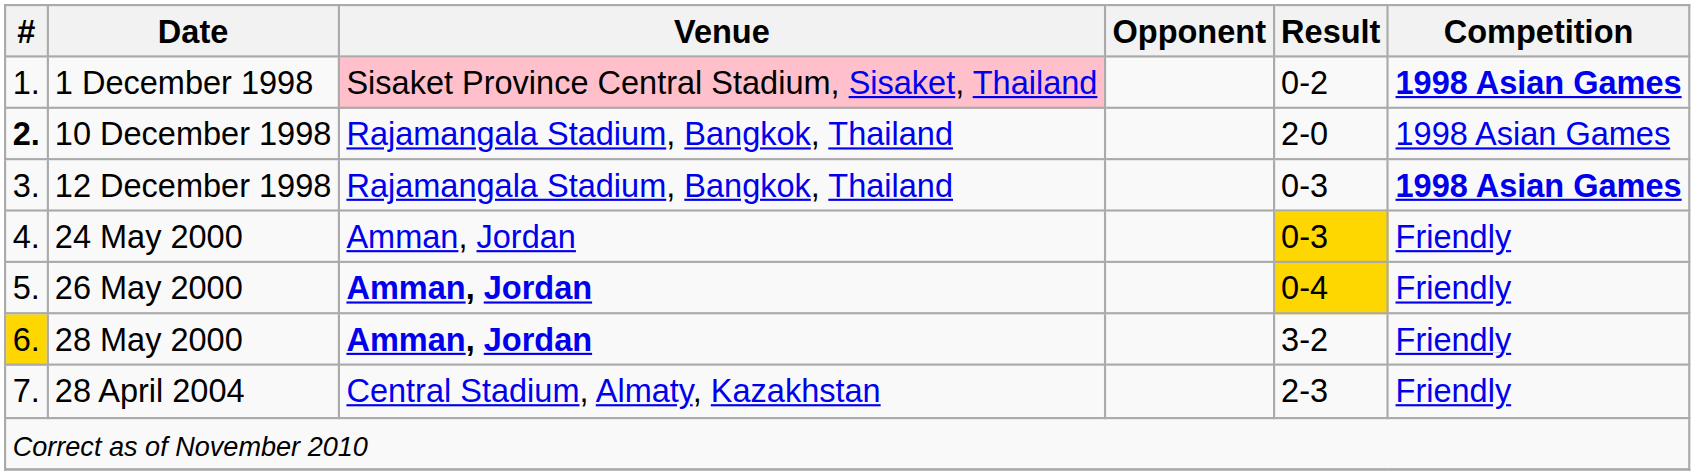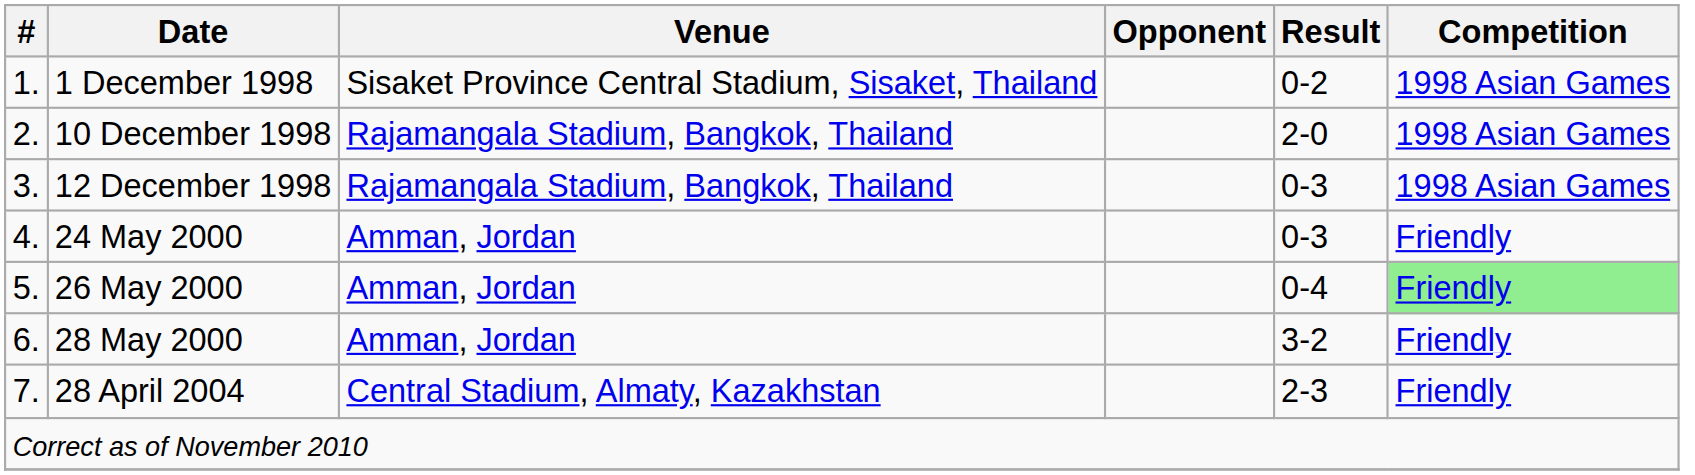(722, 82) pink background -> (722, 82) no background
(1539, 82) bold -> (1533, 82) normal
(26, 134) bold -> (26, 134) normal
(1539, 185) bold -> (1533, 185) normal
(1305, 237) gold background -> (1305, 237) no background
(469, 288) bold -> (461, 288) normal
(1305, 288) gold background -> (1305, 288) no background
(1453, 288) no background -> (1453, 288) lightgreen background
(26, 340) gold background -> (26, 340) no background
(469, 340) bold -> (461, 340) normal
